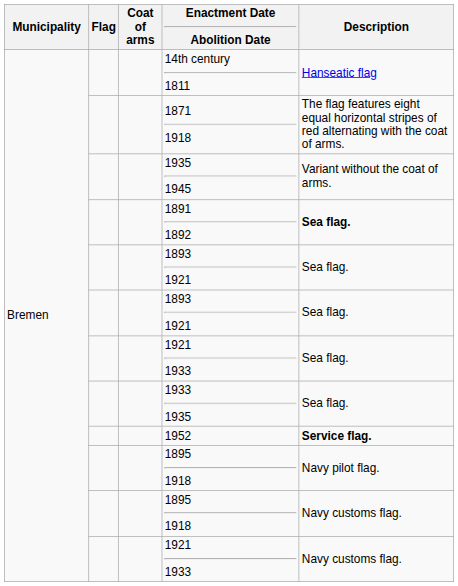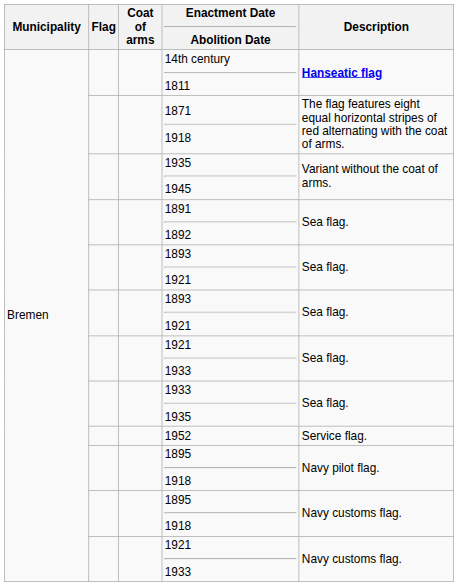(339, 72) normal -> (342, 72) bold
(326, 222) bold -> (325, 222) normal
(337, 435) bold -> (334, 435) normal
